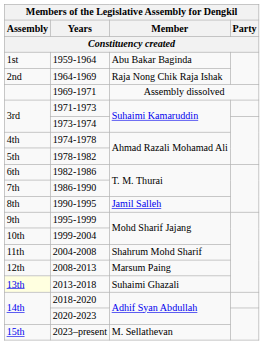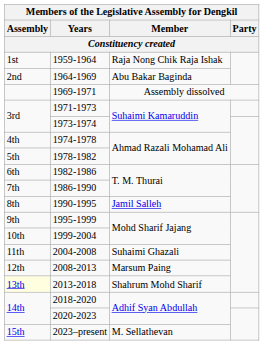(152, 60) Abu Bakar Baginda -> (167, 60) Raja Nong Chik Raja Ishak
(167, 76) Raja Nong Chik Raja Ishak -> (152, 76) Abu Bakar Baginda
(157, 252) Shahrum Mohd Sharif -> (145, 252) Suhaimi Ghazali
(145, 284) Suhaimi Ghazali -> (157, 284) Shahrum Mohd Sharif
